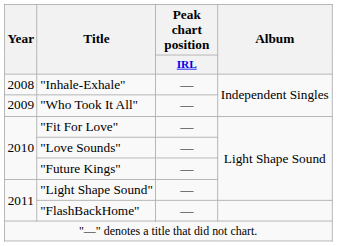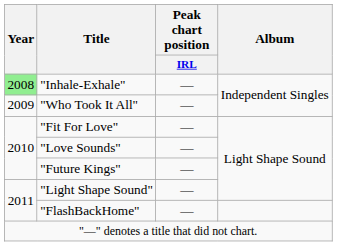(21, 84) no background -> (21, 84) lightgreen background
